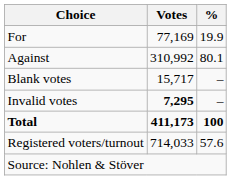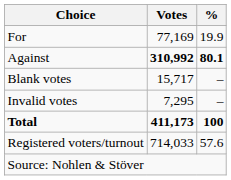(172, 57) normal -> (172, 57) bold
(212, 57) normal -> (212, 57) bold
(179, 100) bold -> (179, 100) normal
